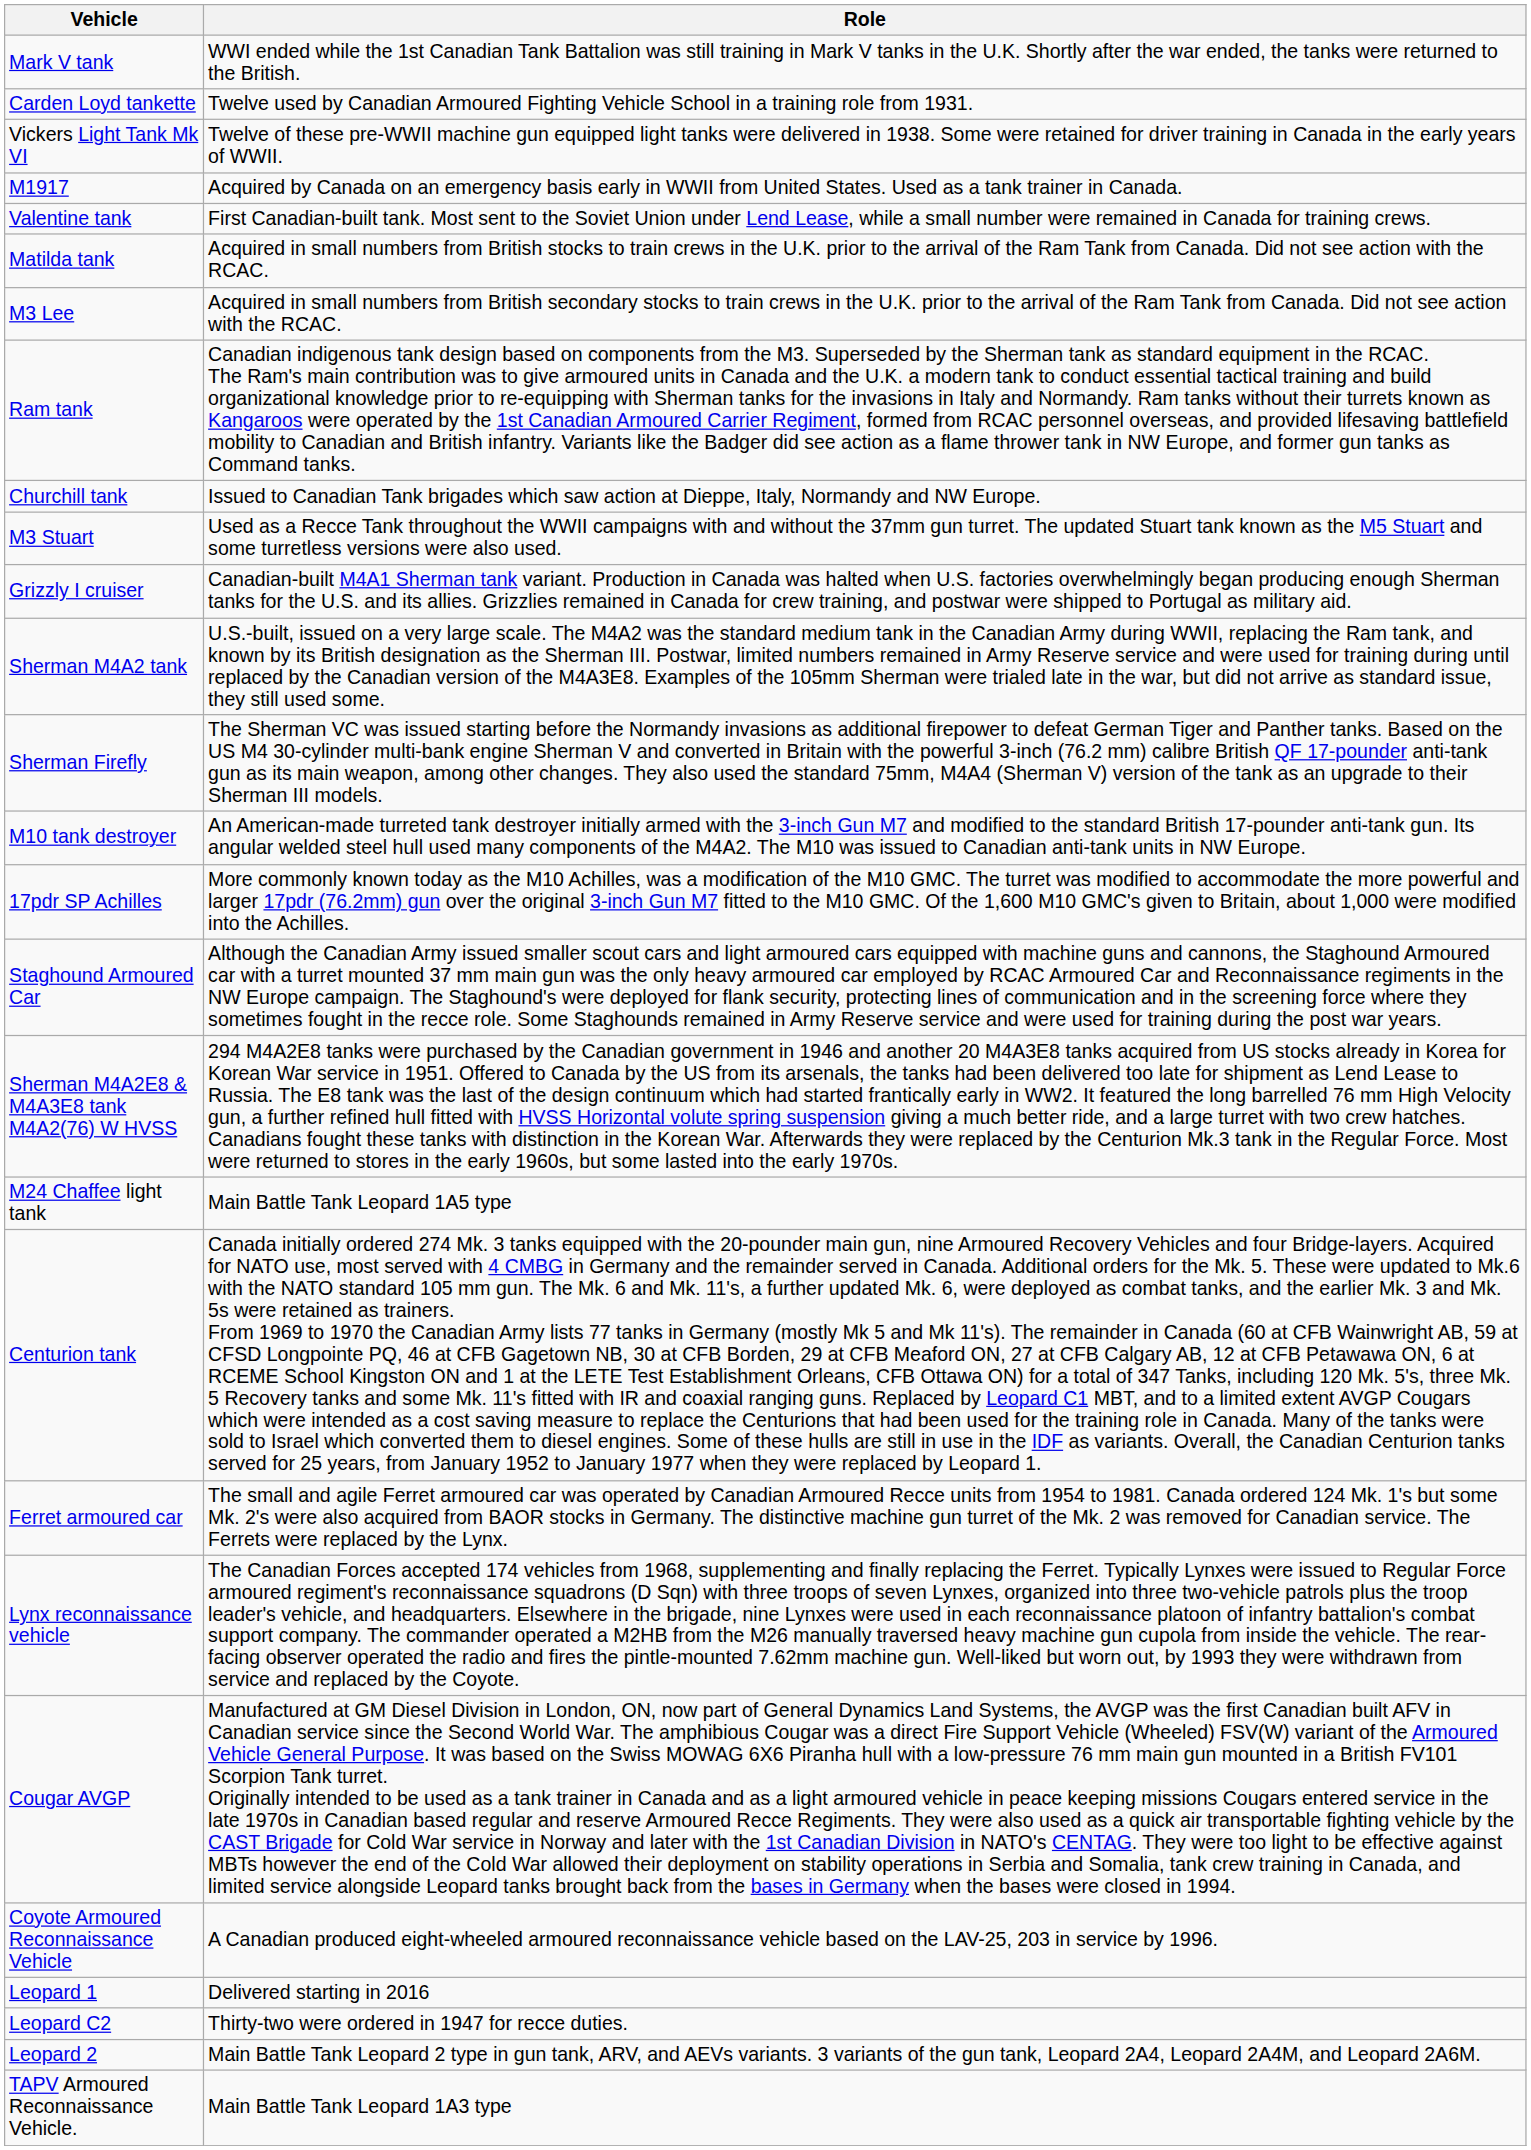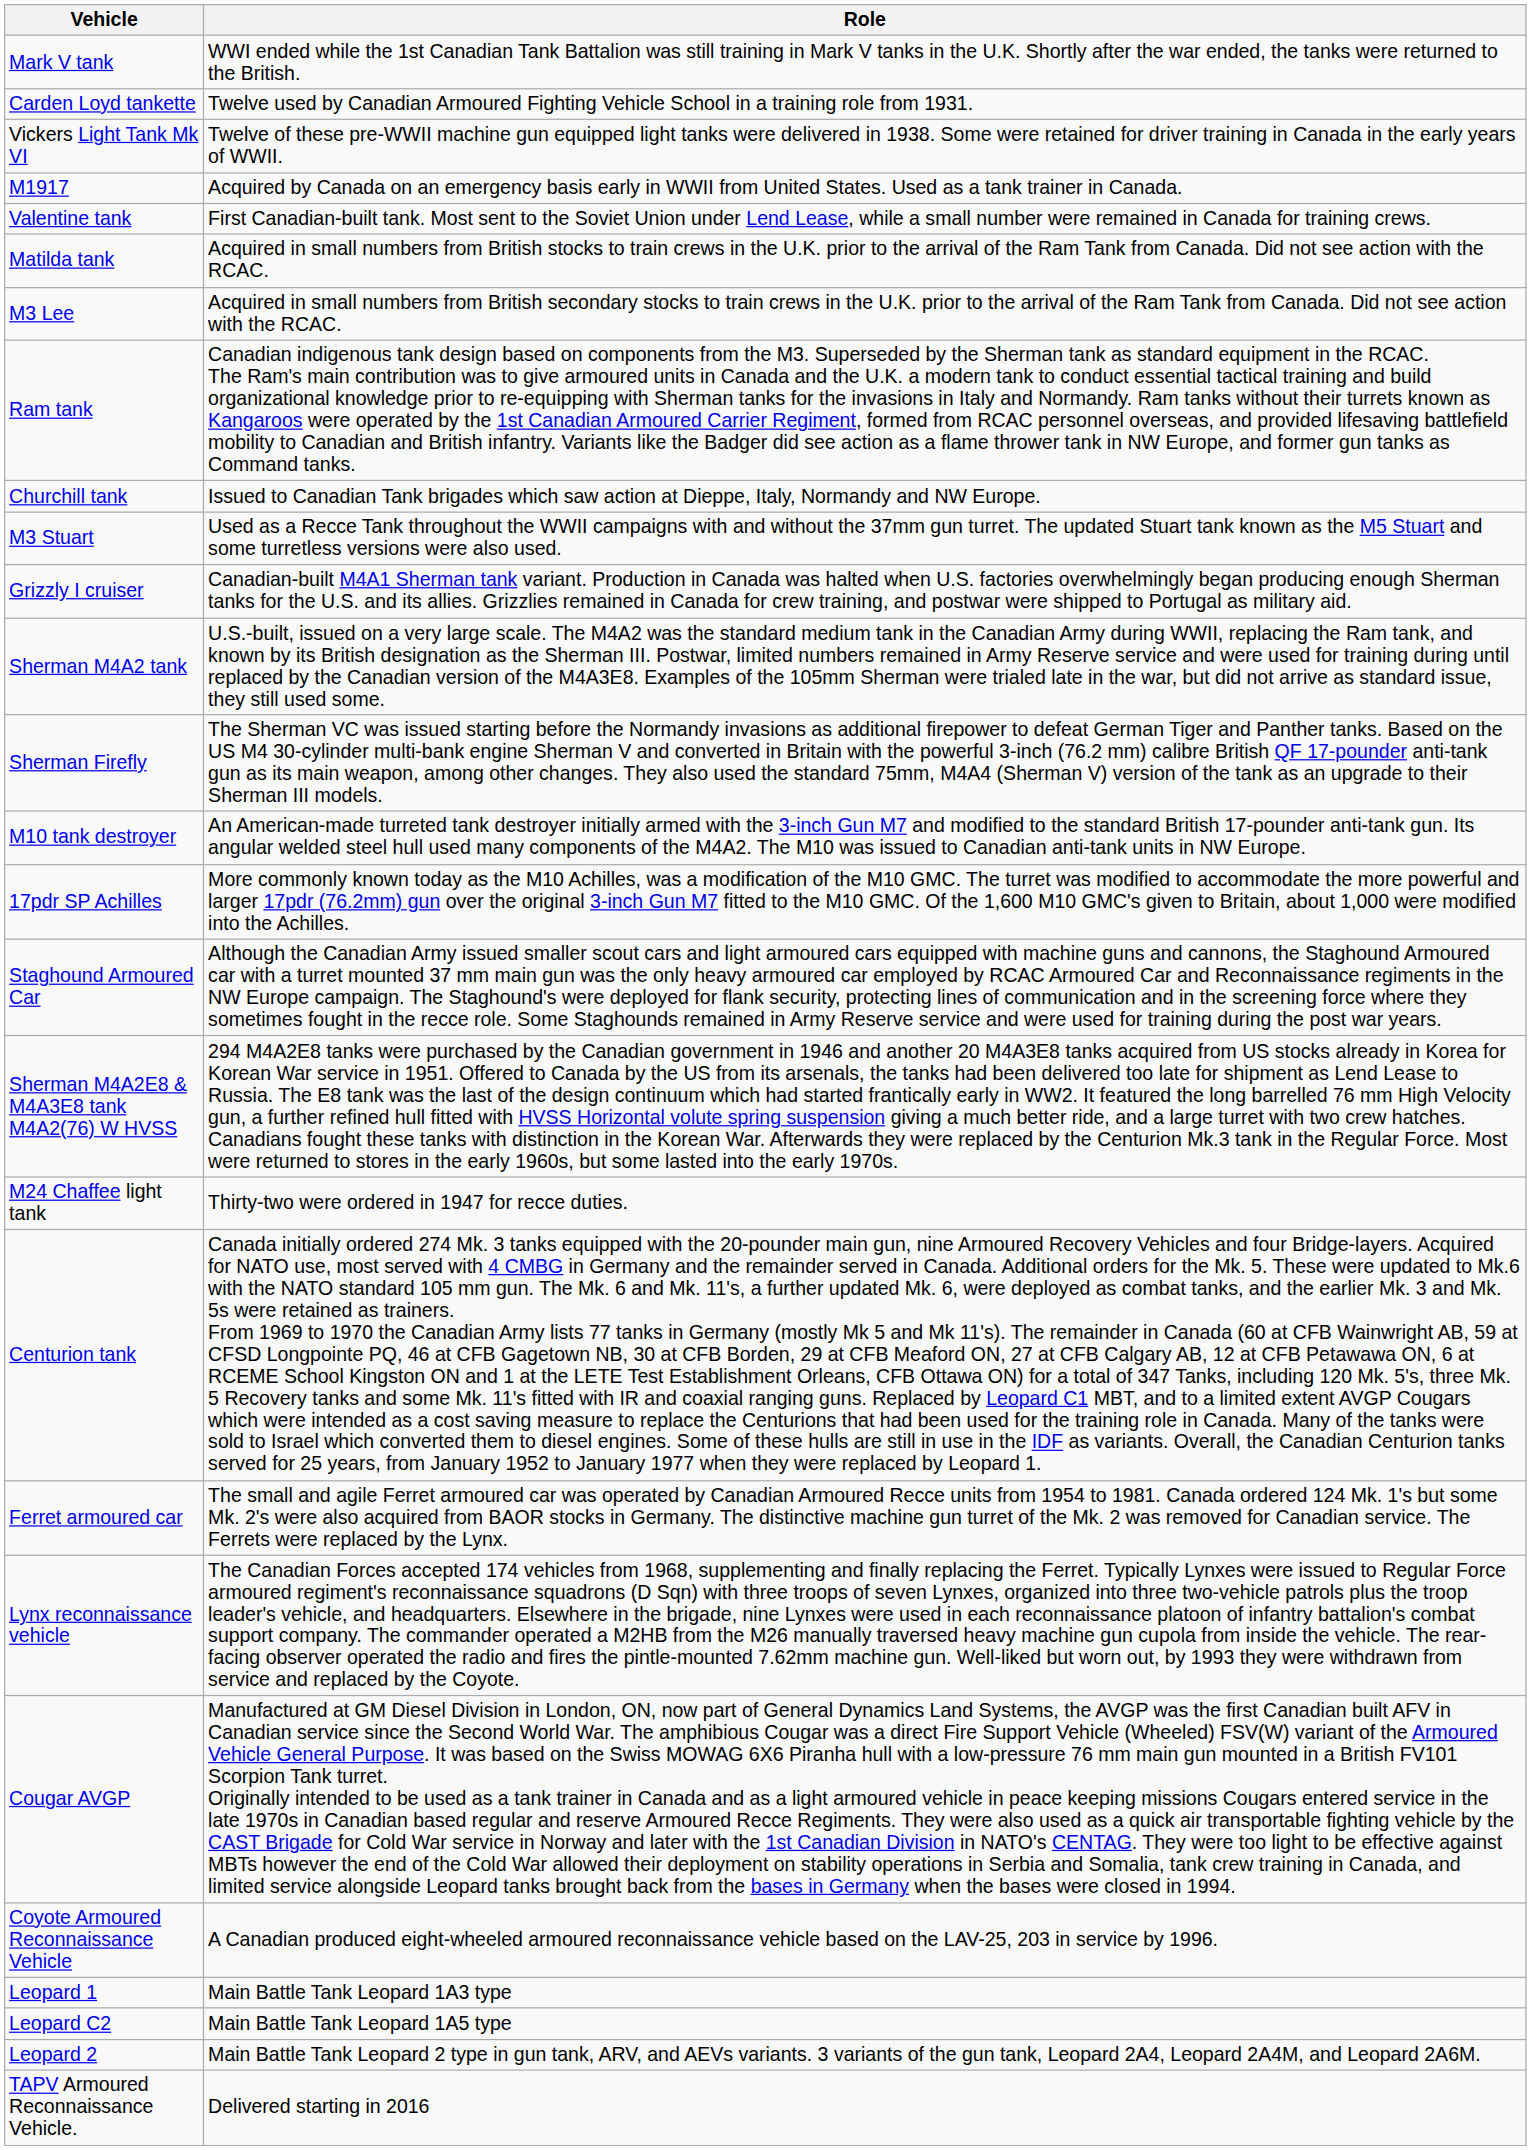(360, 1203) Main Battle Tank Leopard 1A5 type -> (418, 1203) Thirty-two were ordered in 1947 for recce duties.
(319, 1992) Delivered starting in 2016 -> (360, 1992) Main Battle Tank Leopard 1A3 type
(418, 2023) Thirty-two were ordered in 1947 for recce duties. -> (360, 2023) Main Battle Tank Leopard 1A5 type
(360, 2107) Main Battle Tank Leopard 1A3 type -> (319, 2107) Delivered starting in 2016
